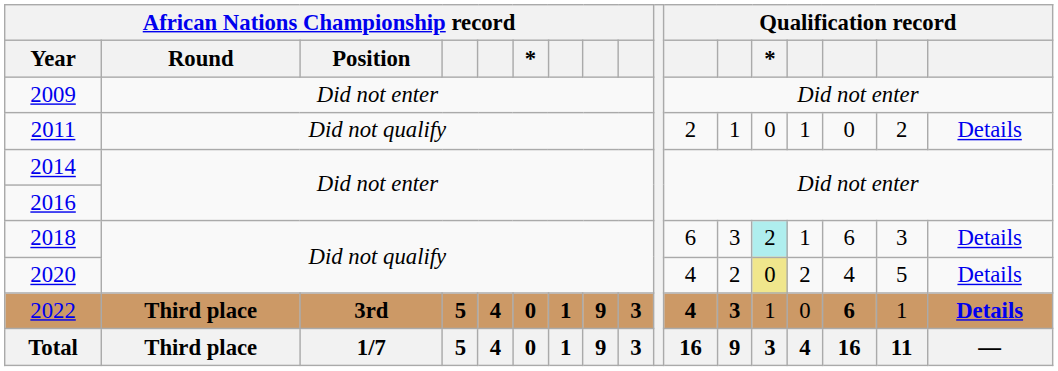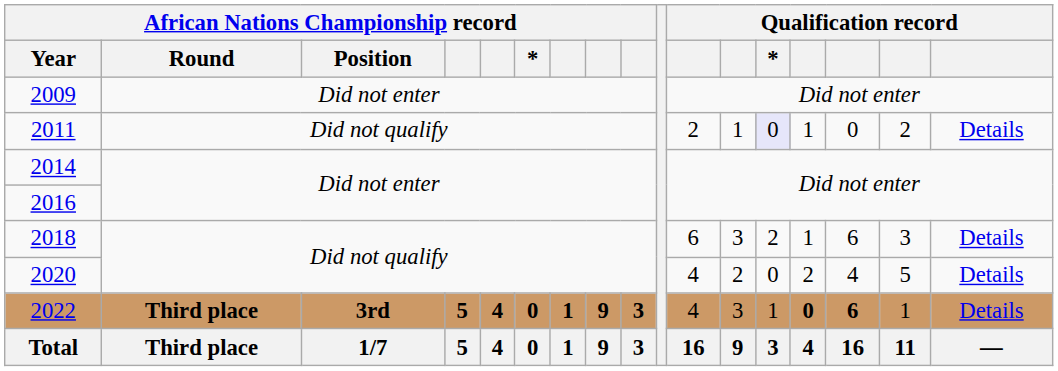(770, 130) no background -> (773, 130) lavender background
(770, 238) paleturquoise background -> (773, 238) no background
(770, 274) khaki background -> (773, 274) no background
(691, 310) bold -> (693, 310) normal
(735, 310) bold -> (738, 310) normal
(805, 310) normal -> (808, 310) bold
(990, 310) bold -> (991, 310) normal
